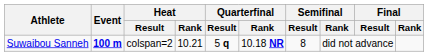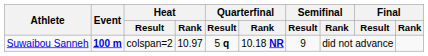(190, 44) 10.21 -> (190, 44) 10.97
(303, 44) 8 -> (303, 44) 9
